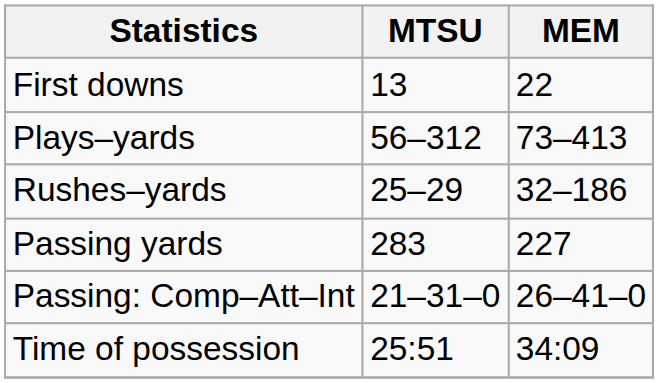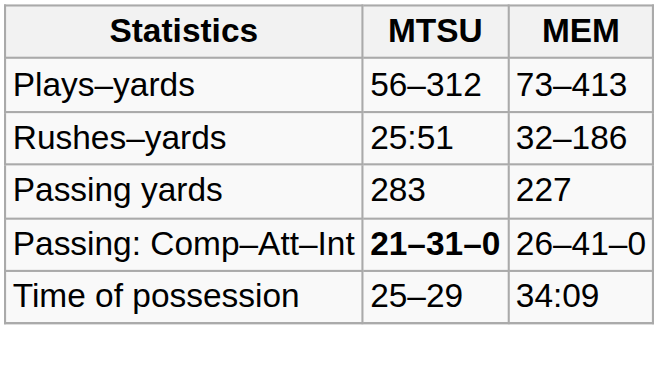- row: (98, 84)
(417, 190) 25–29 -> (412, 137) 25:51
(435, 296) normal -> (435, 243) bold
(412, 349) 25:51 -> (417, 296) 25–29
